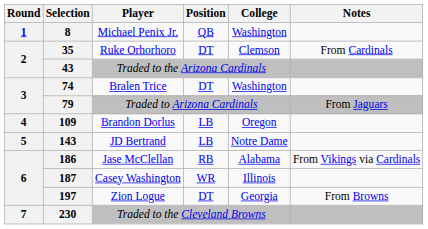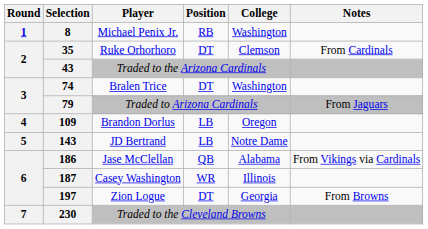(206, 31) QB -> (206, 31) RB
(206, 159) RB -> (206, 159) QB
